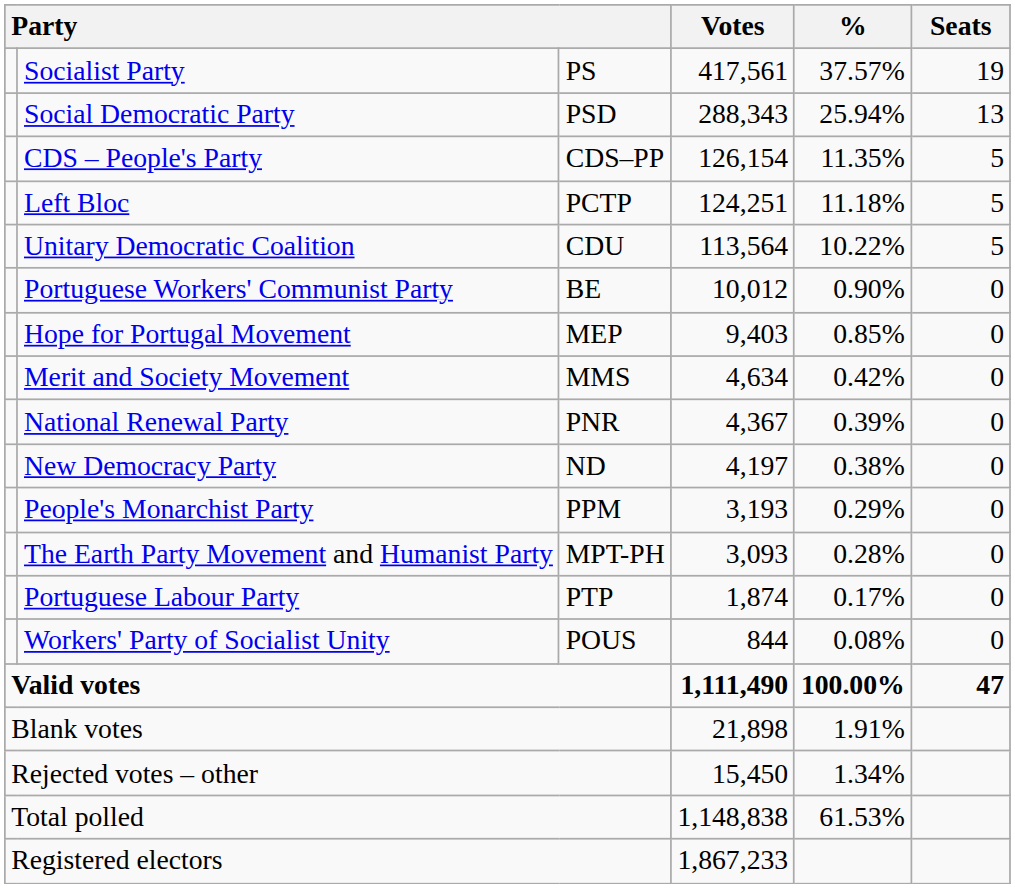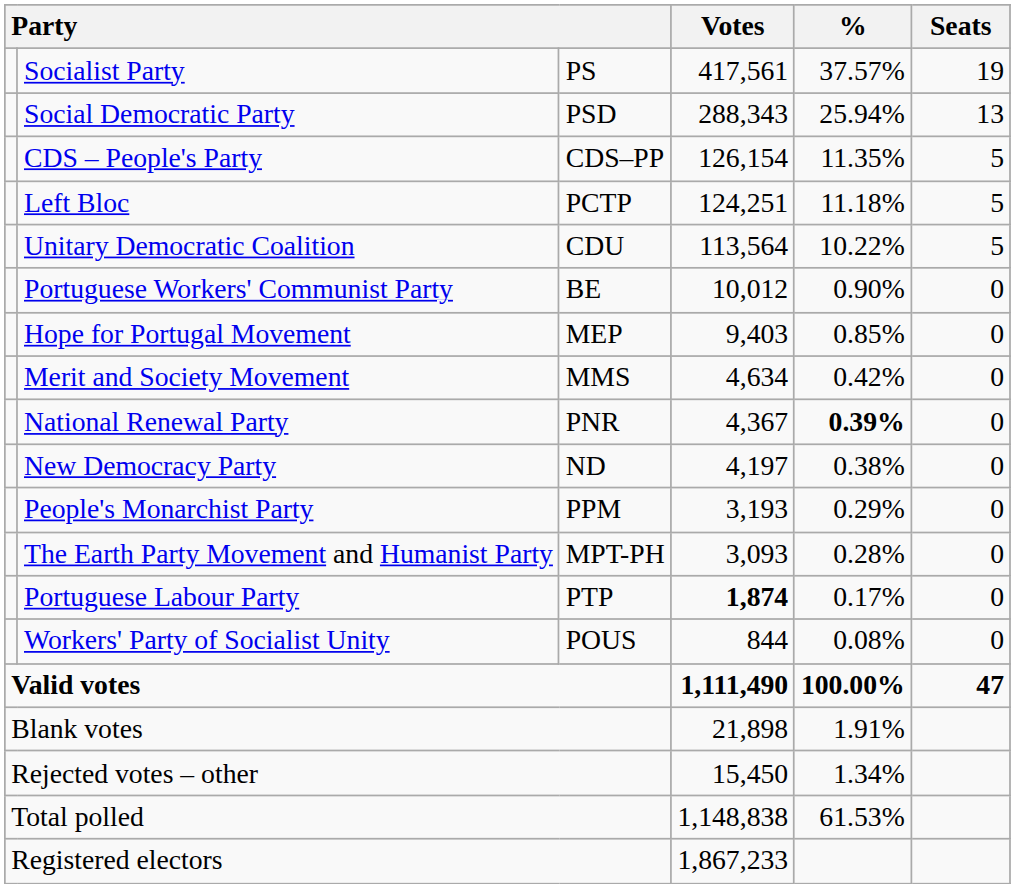(869, 421) normal -> (867, 421) bold
(757, 597) normal -> (757, 597) bold
